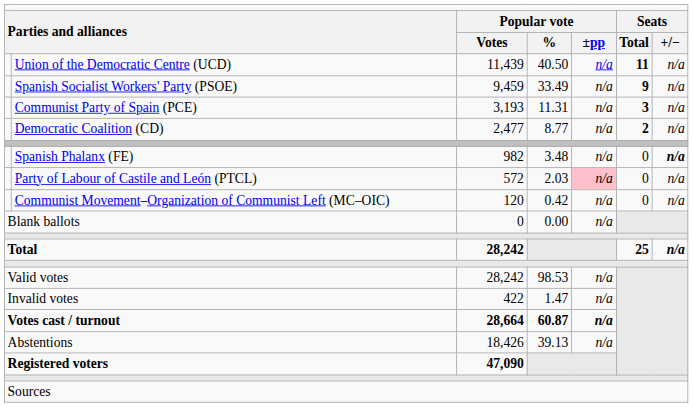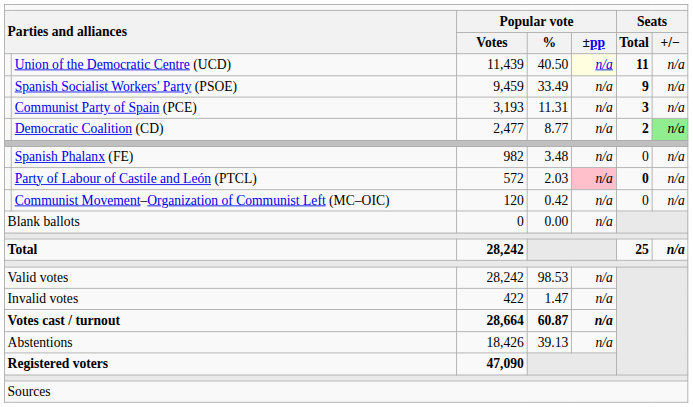(604, 64) no background -> (604, 64) lightyellow background
(676, 129) no background -> (676, 129) lightgreen background
(676, 157) bold -> (676, 157) normal
(645, 178) normal -> (645, 178) bold
